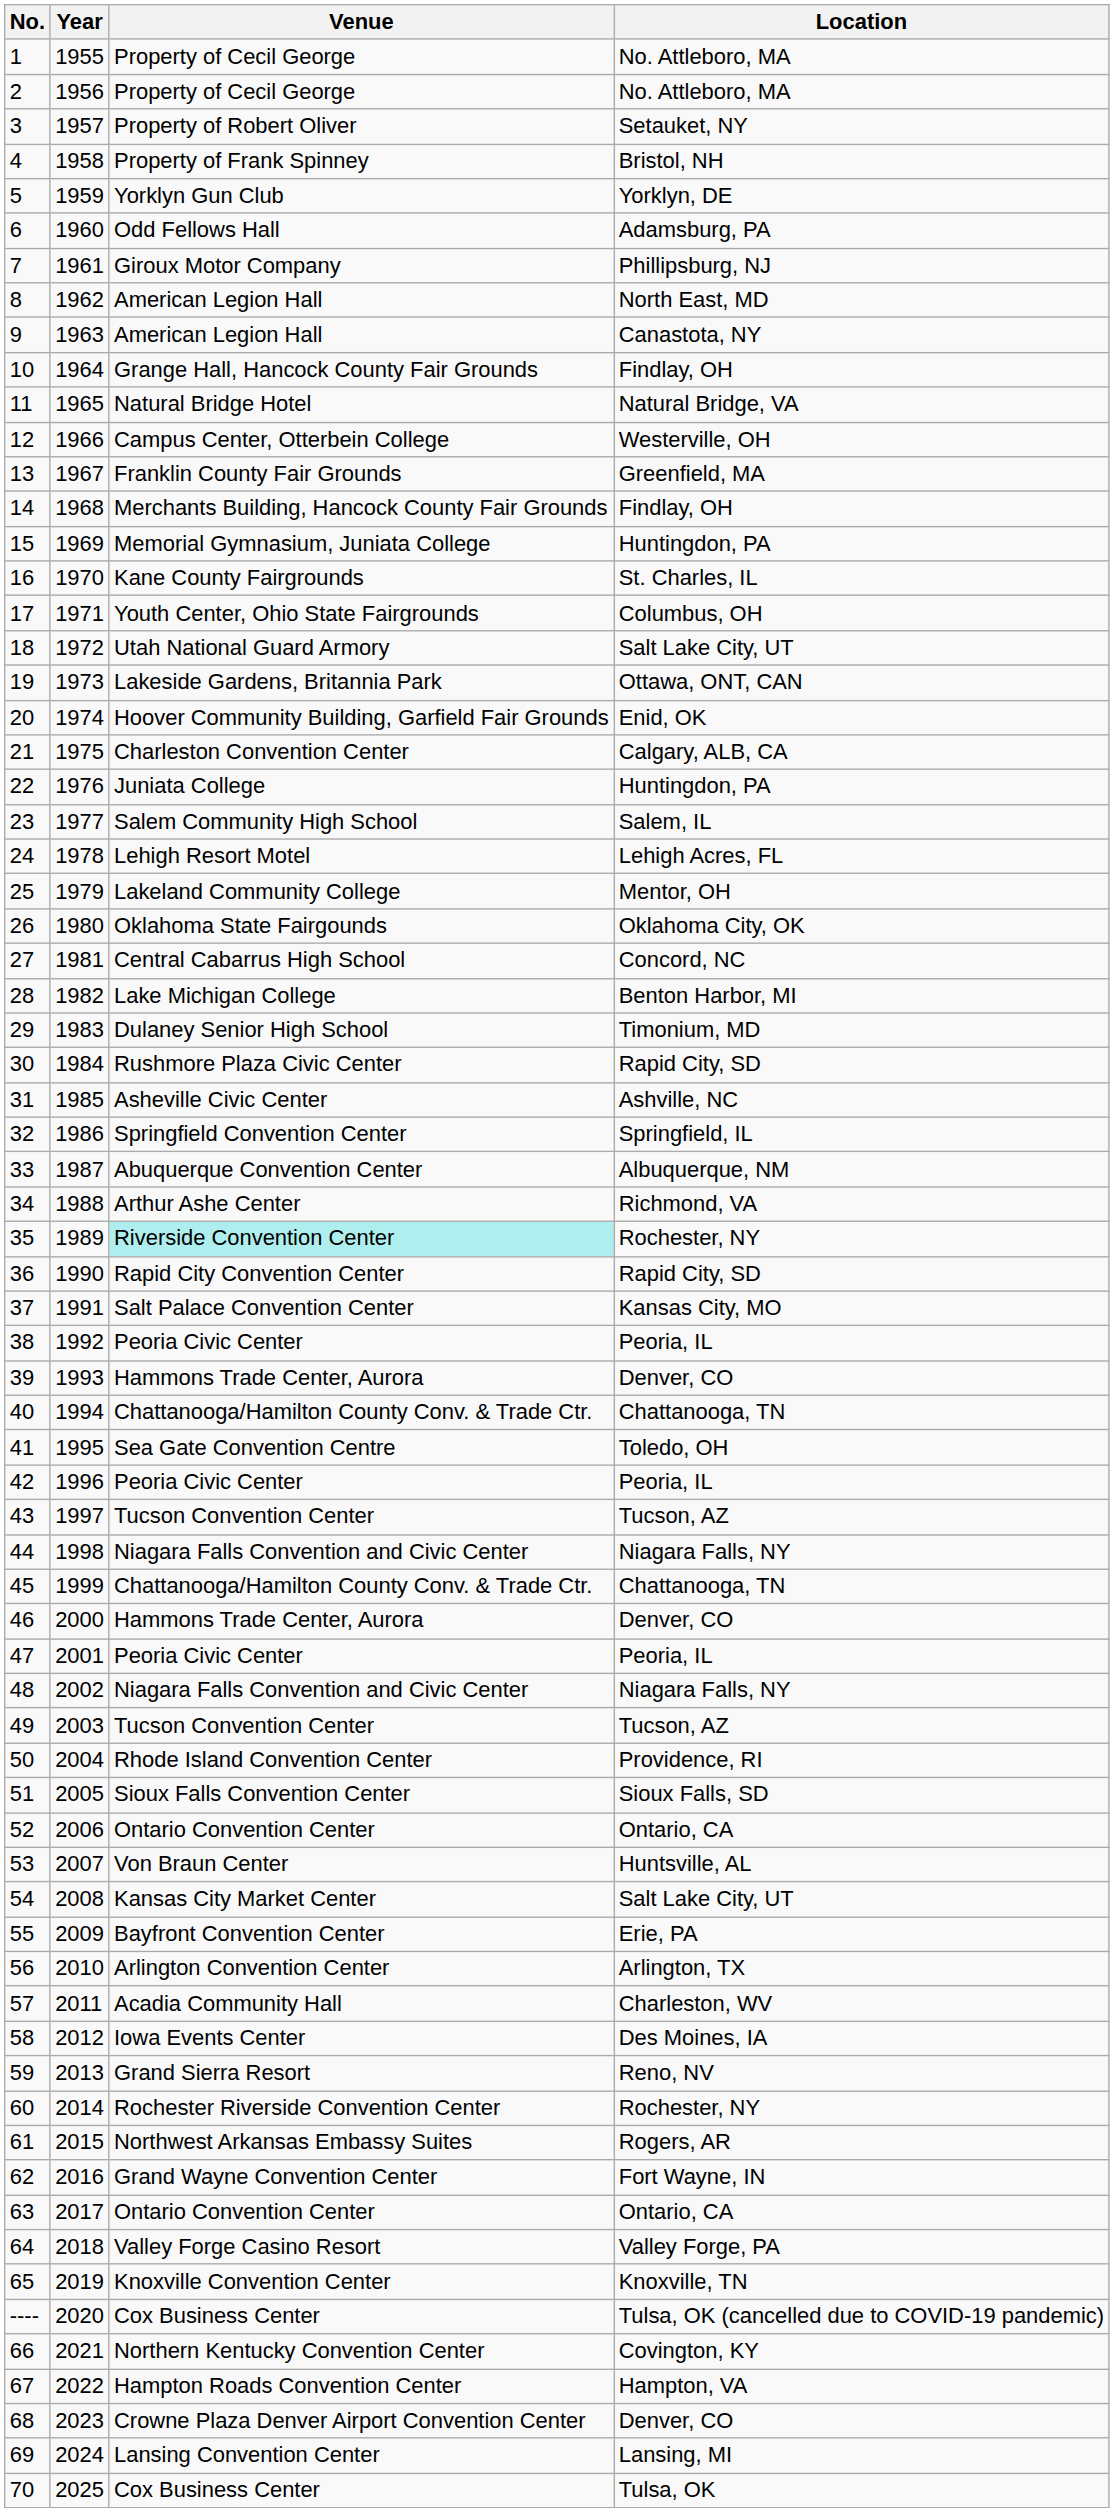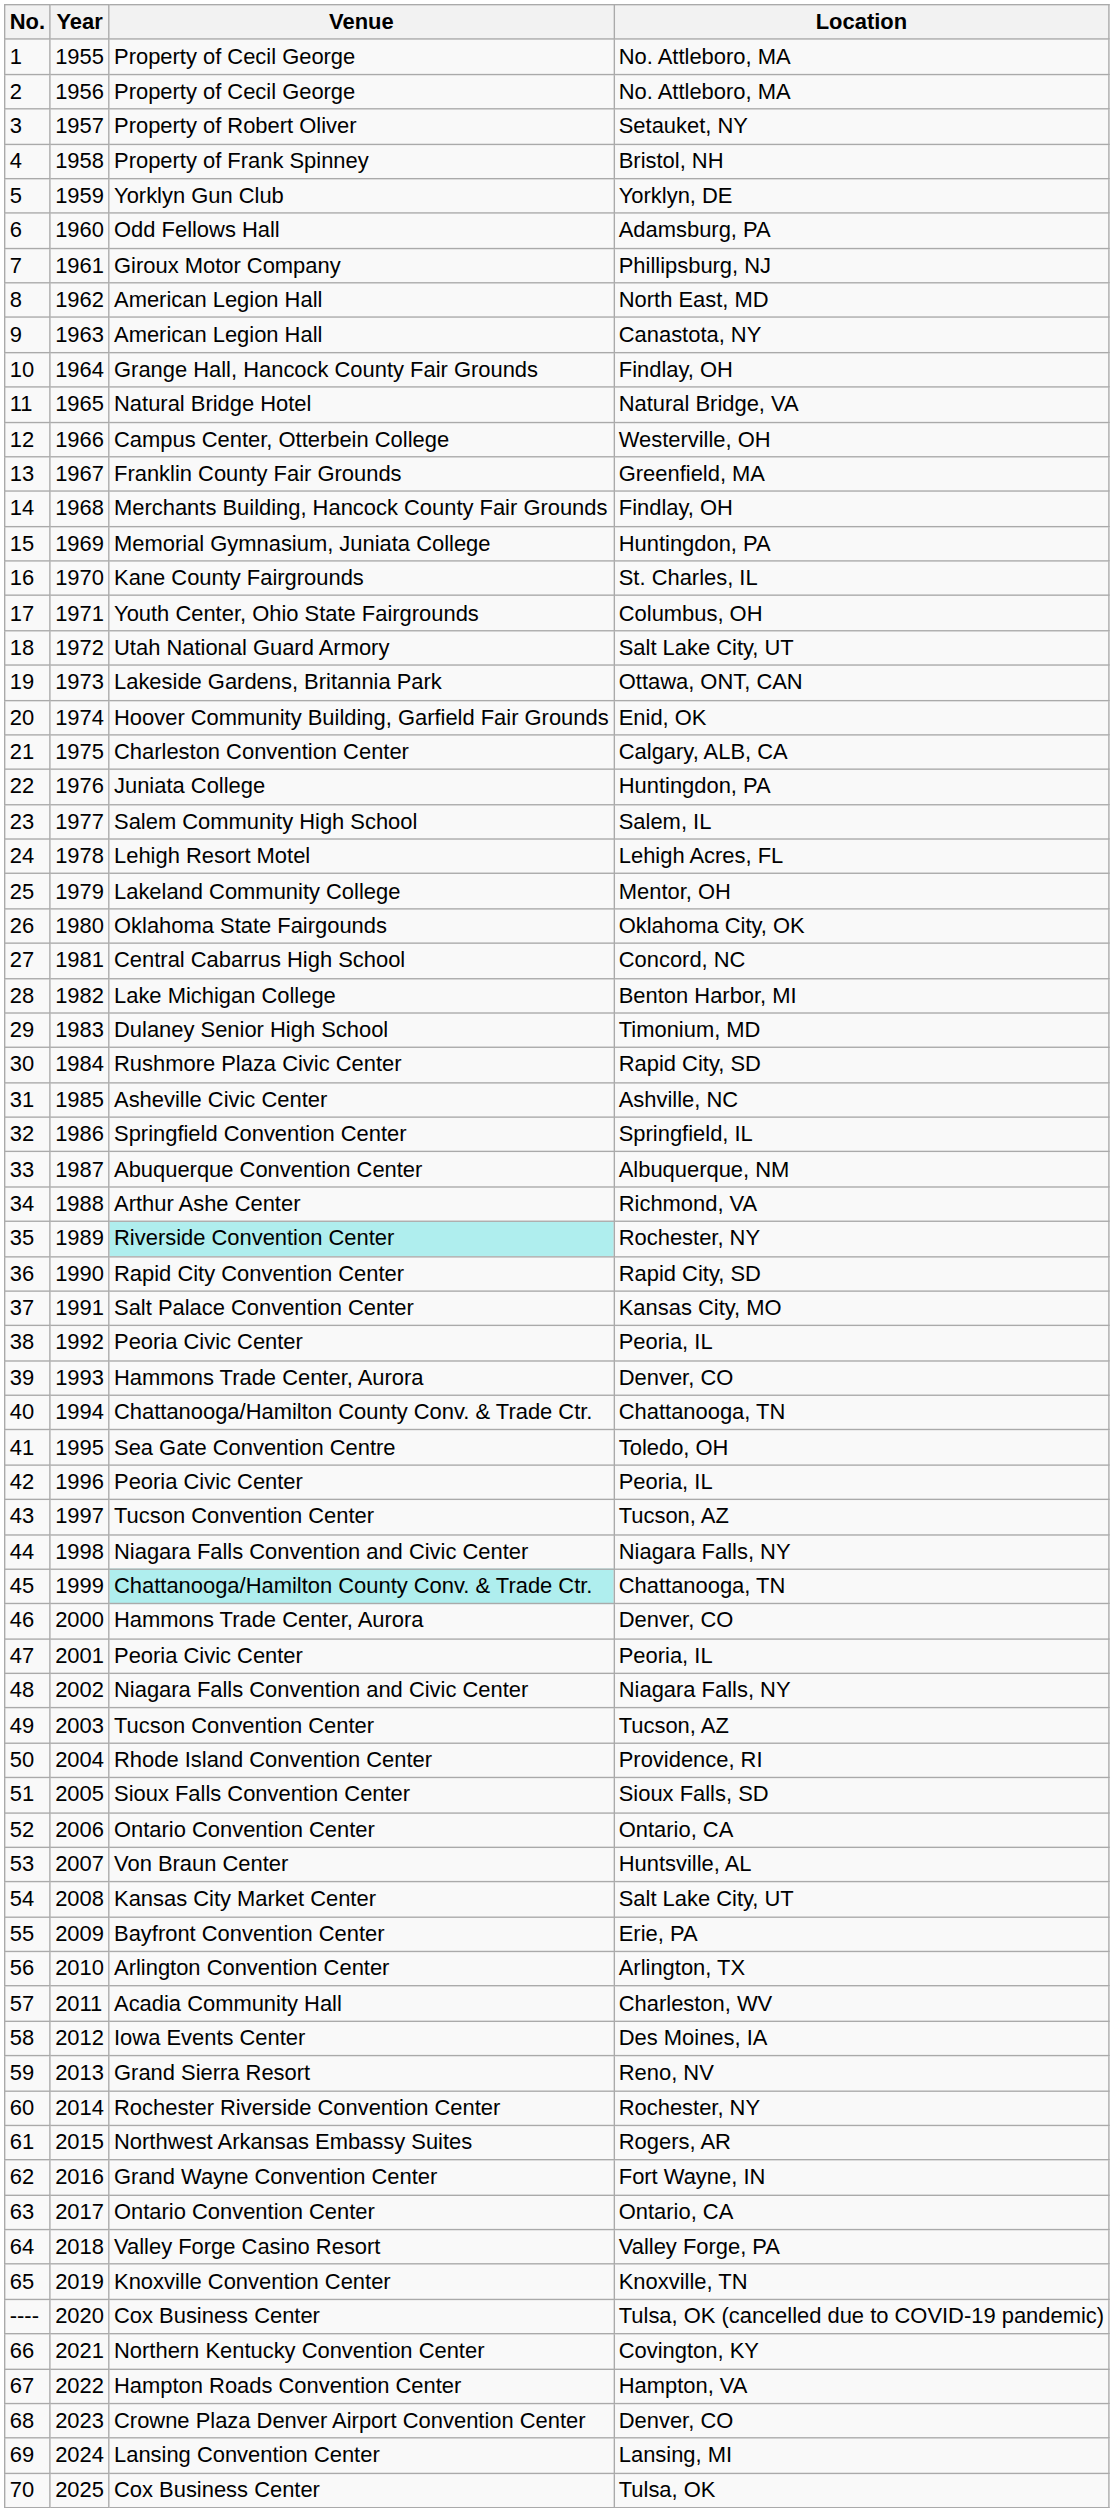(353, 1586) no background -> (353, 1586) paleturquoise background
